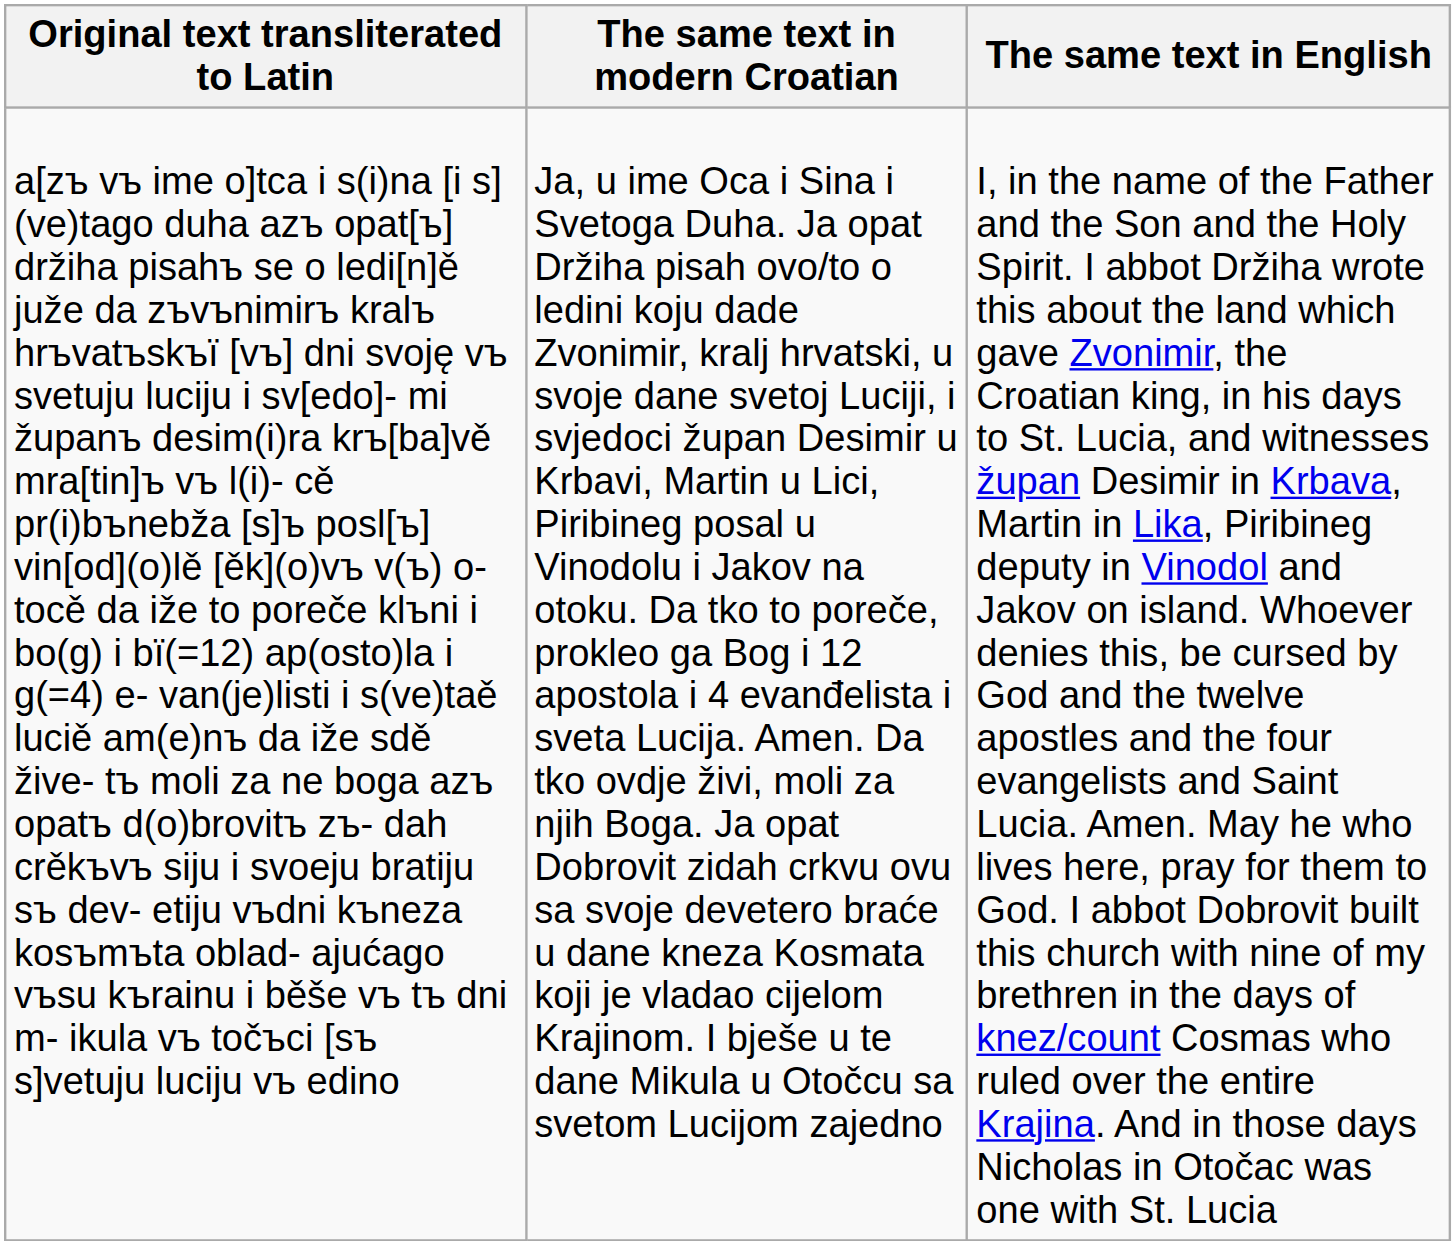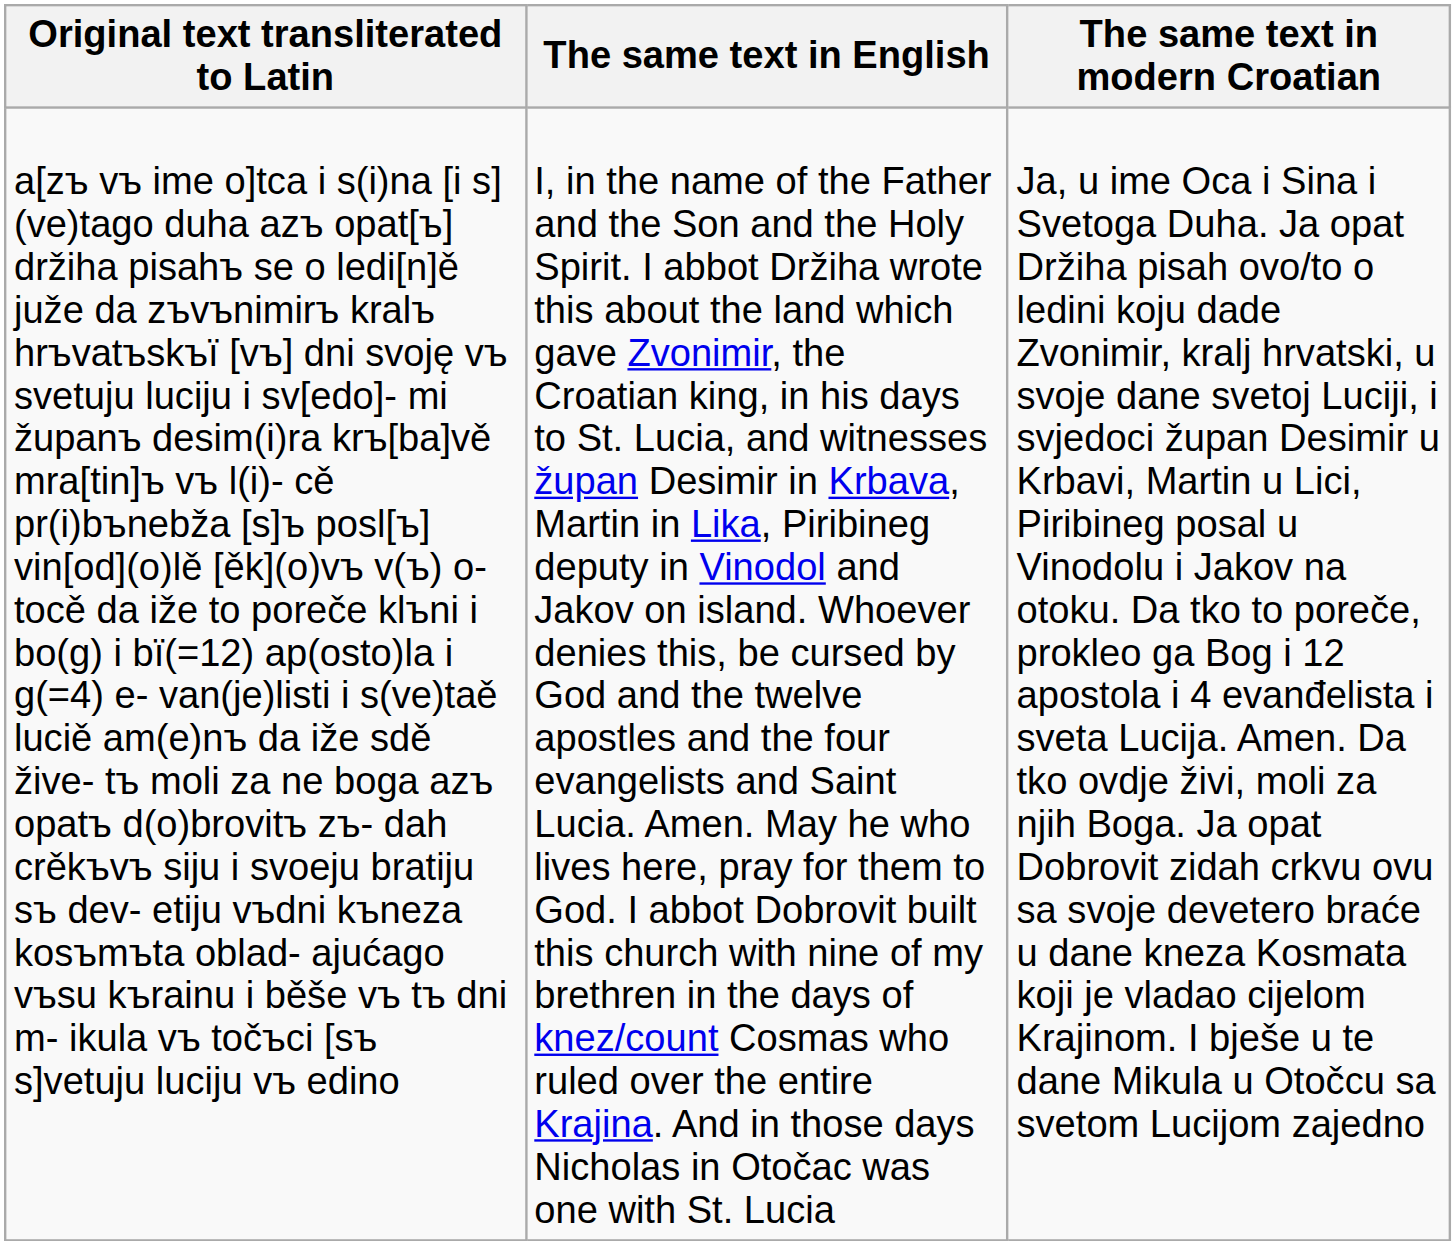columns swapped: (747, 56) <-> (1209, 56)
